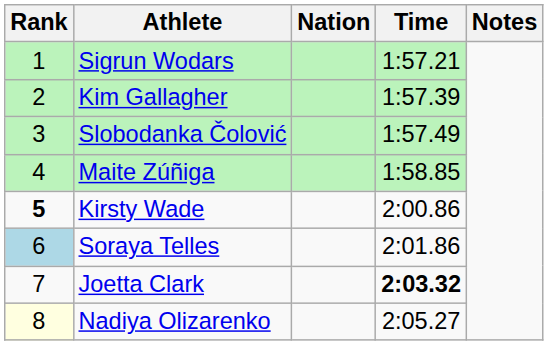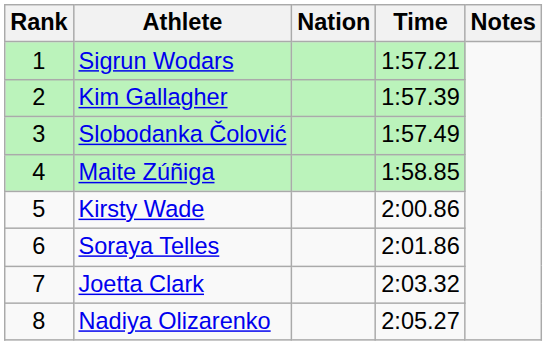(39, 209) bold -> (39, 209) normal
(39, 246) lightblue background -> (39, 246) no background
(421, 284) bold -> (421, 284) normal
(39, 321) lightyellow background -> (39, 321) no background
